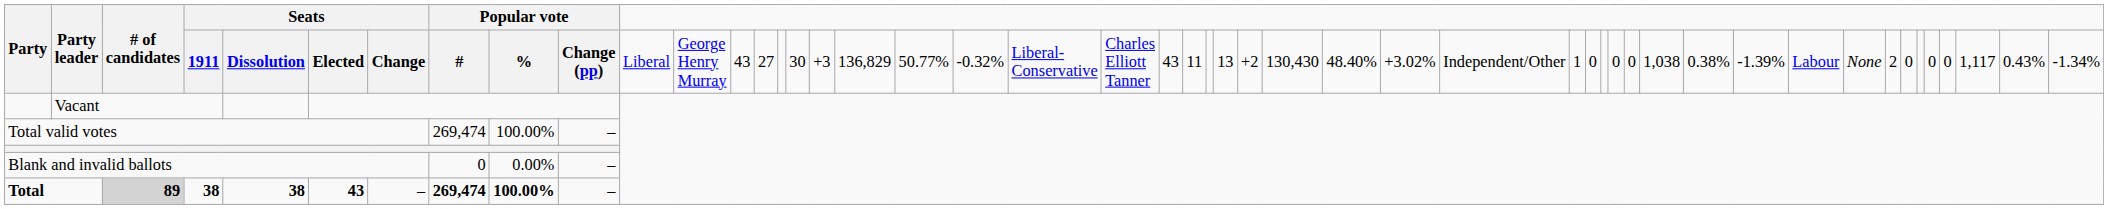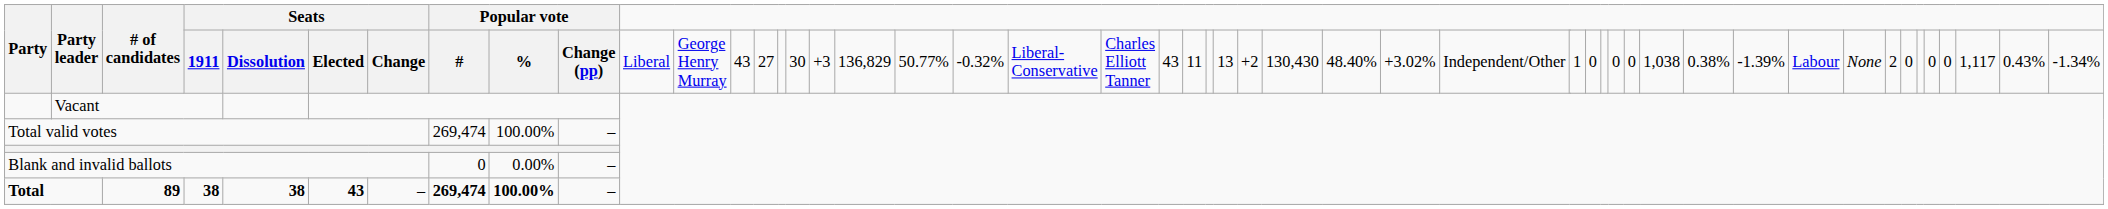(172, 191) lightgrey background -> (172, 191) no background
